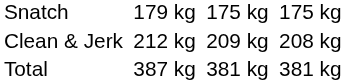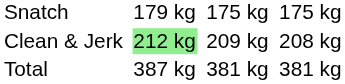(165, 41) no background -> (165, 41) lightgreen background
